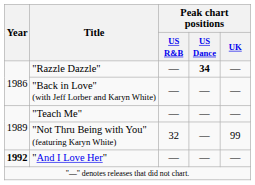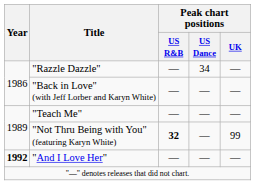(204, 69) bold -> (204, 69) normal
(174, 136) normal -> (174, 136) bold
